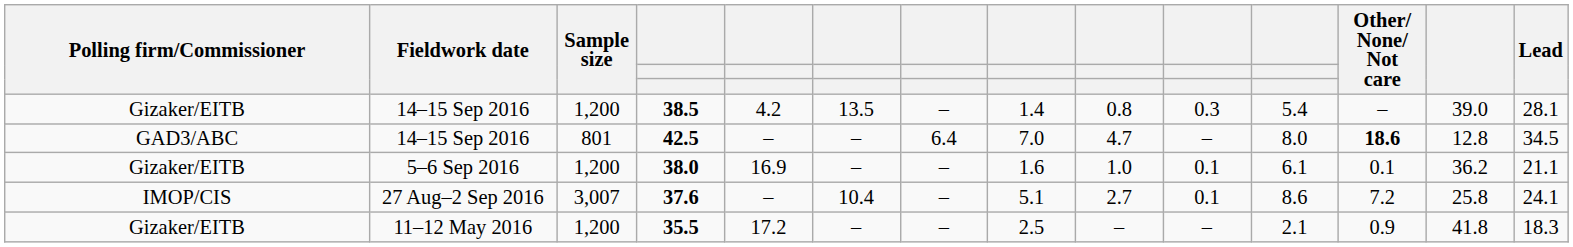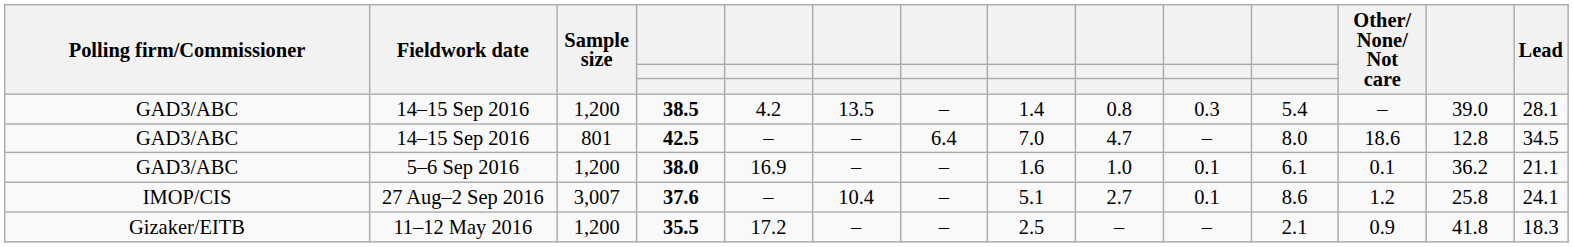(187, 109) Gizaker/EITB -> (187, 109) GAD3/ABC
(1382, 138) bold -> (1382, 138) normal
(187, 168) Gizaker/EITB -> (187, 168) GAD3/ABC
(1382, 197) 7.2 -> (1382, 197) 1.2
